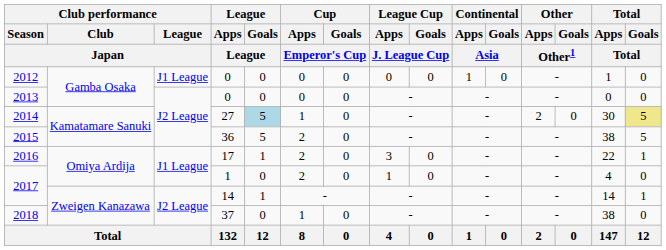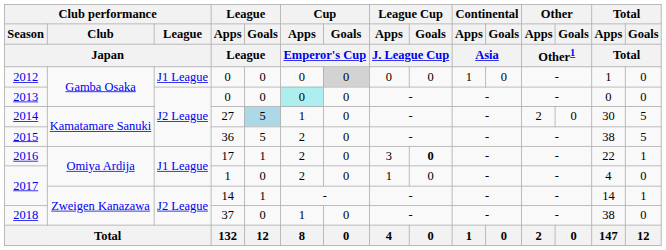(346, 77) no background -> (346, 77) lightgrey background
(302, 96) no background -> (302, 96) paleturquoise background
(643, 116) khaki background -> (643, 116) no background
(431, 156) normal -> (431, 156) bold
